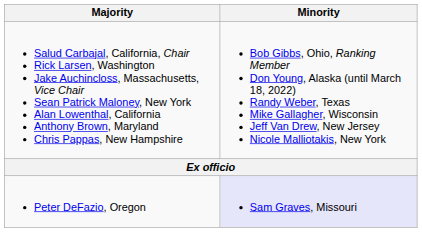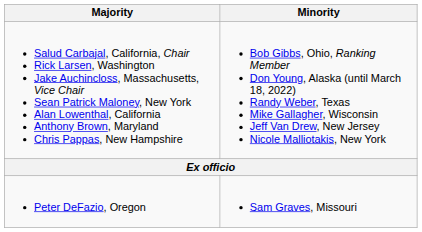(319, 208) lavender background -> (319, 208) no background
